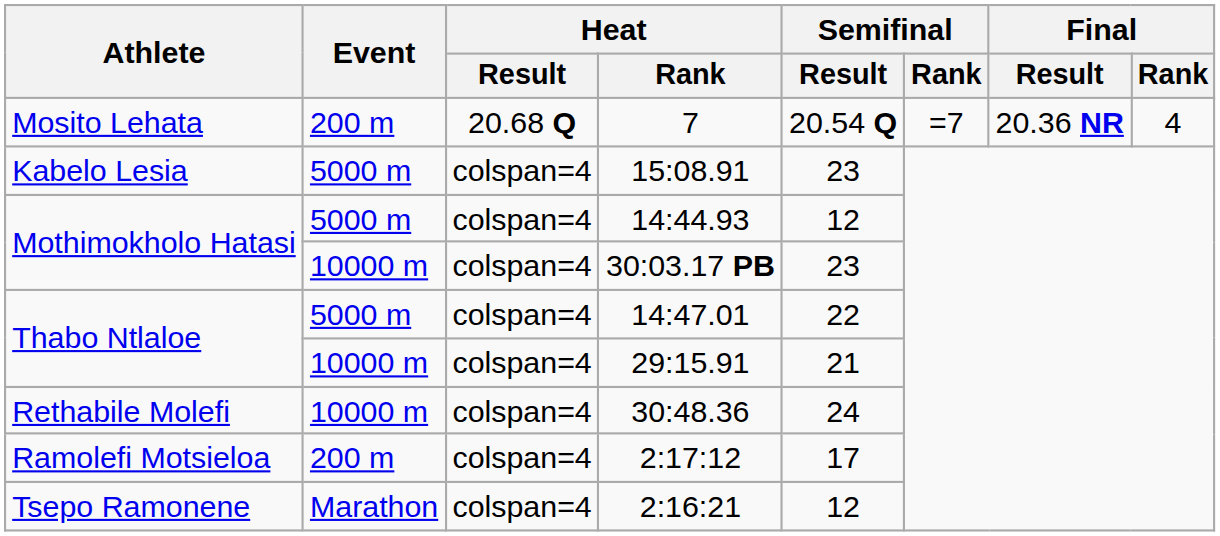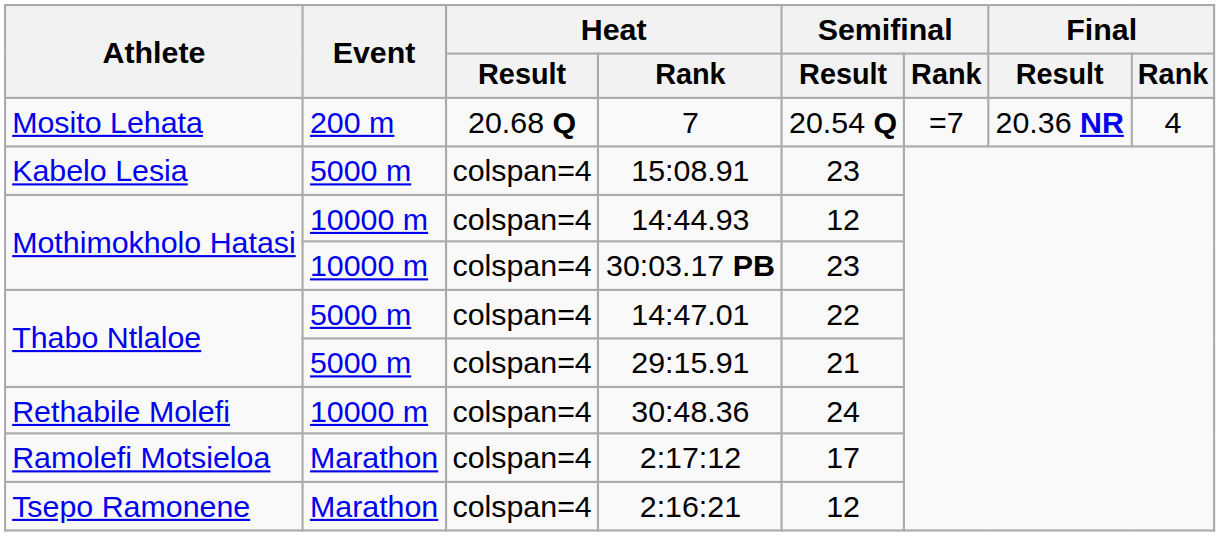(361, 219) 5000 m -> (369, 219) 10000 m
(369, 363) 10000 m -> (361, 363) 5000 m
(352, 459) 200 m -> (374, 459) Marathon
